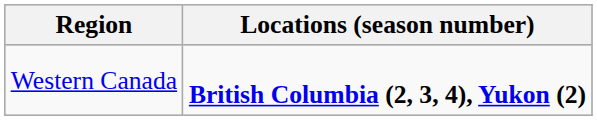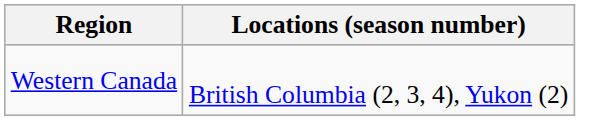(387, 94) bold -> (379, 94) normal
